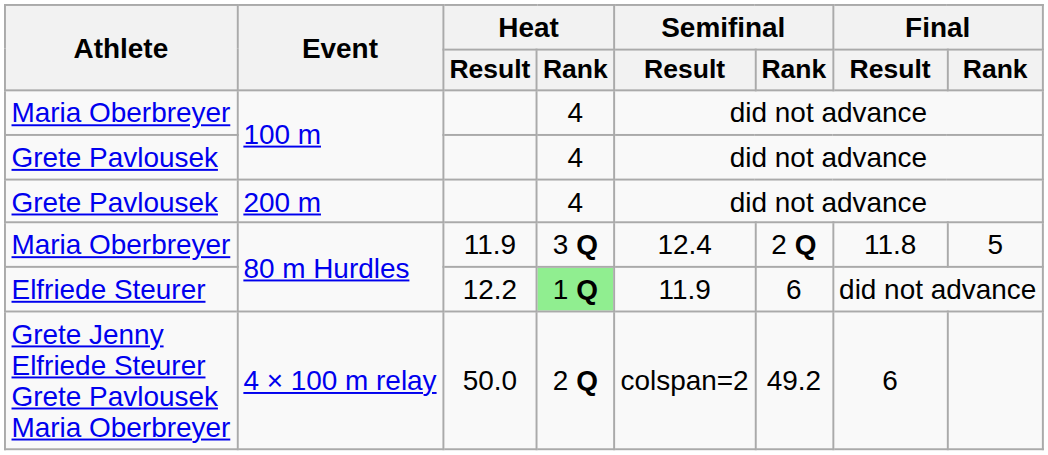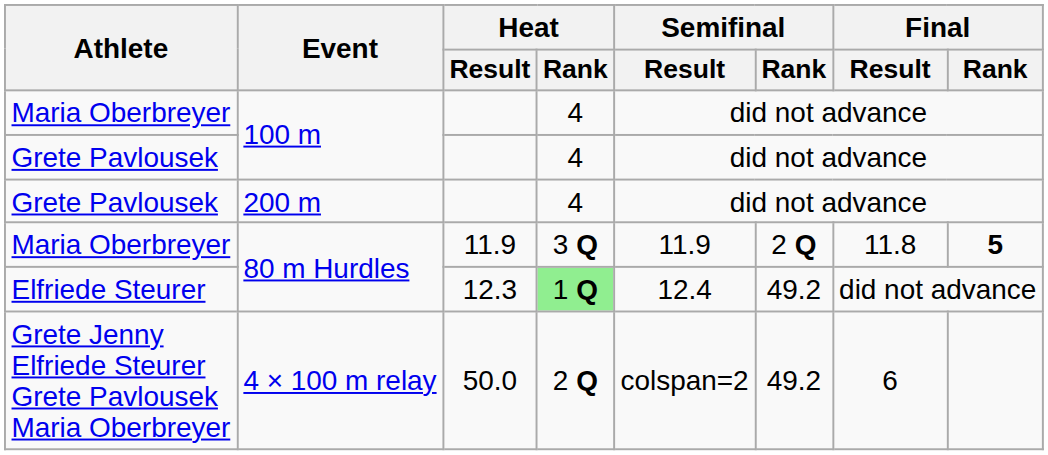(685, 246) 12.4 -> (685, 246) 11.9
(995, 246) normal -> (995, 246) bold
(490, 290) 12.2 -> (490, 290) 12.3
(685, 290) 11.9 -> (685, 290) 12.4
(794, 290) 6 -> (794, 290) 49.2
